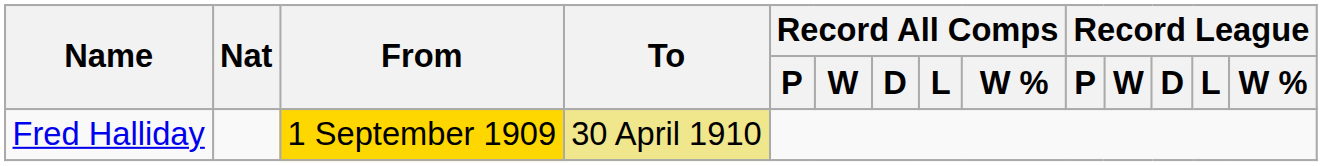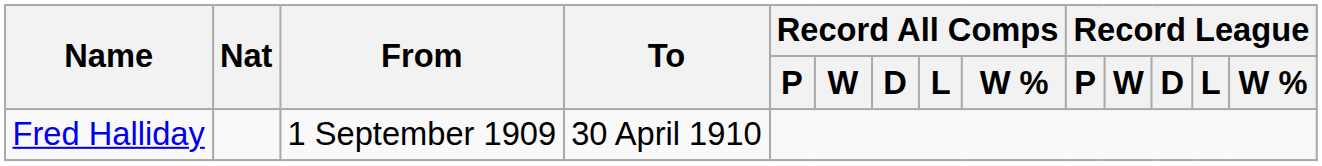(422, 133) gold background -> (422, 133) no background
(666, 133) khaki background -> (666, 133) no background
